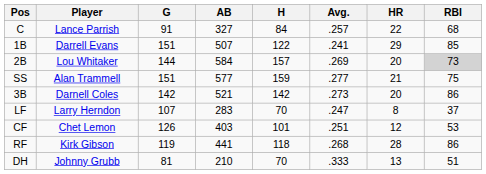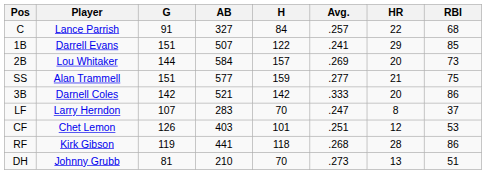(453, 62) lightgrey background -> (453, 62) no background
(338, 95) .273 -> (338, 95) .333
(338, 161) .333 -> (338, 161) .273
